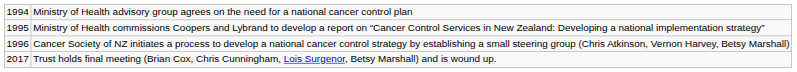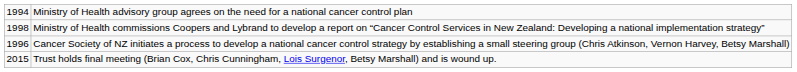(18, 28) 1995 -> (18, 28) 1998
(18, 59) 2017 -> (18, 59) 2015
